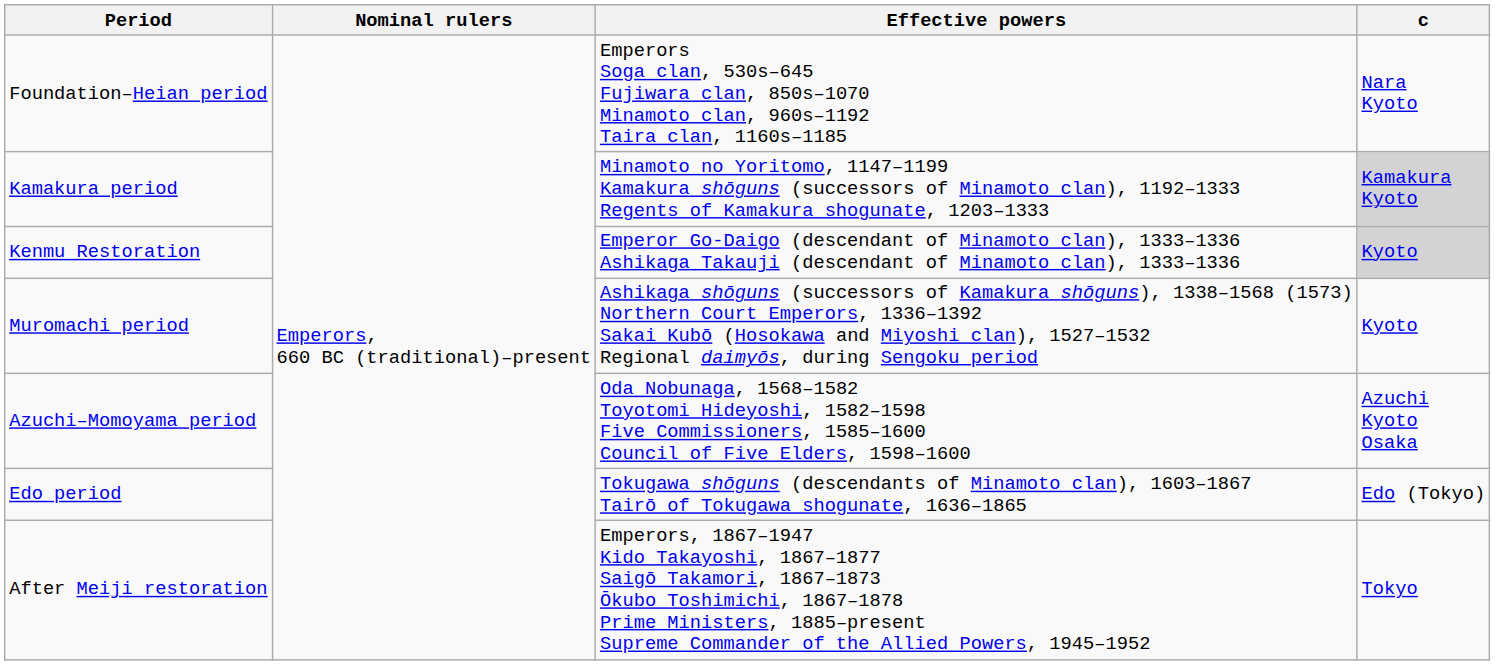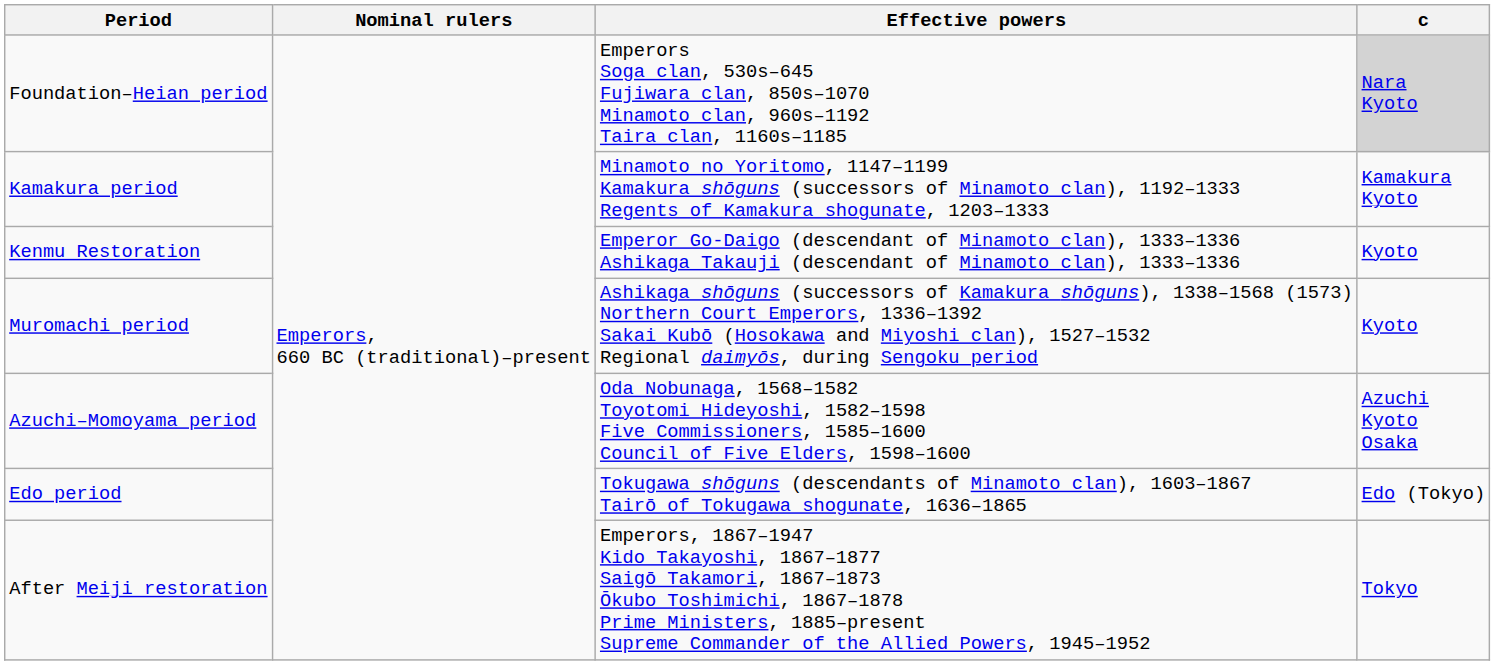(1390, 94) no background -> (1390, 94) lightgrey background
(1407, 189) lightgrey background -> (1407, 189) no background
(1390, 252) lightgrey background -> (1390, 252) no background
